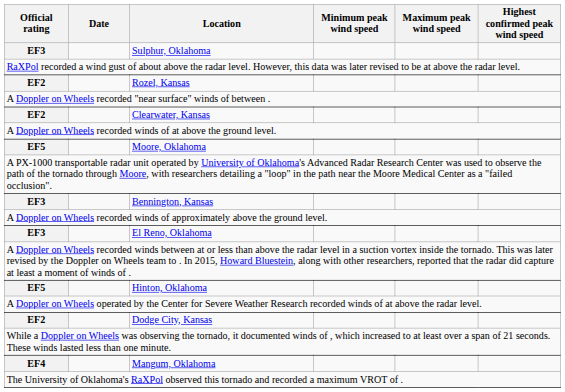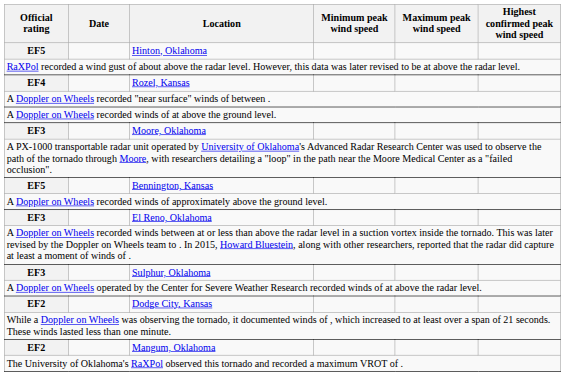rows swapped: (170, 288) <-> (171, 51)
(36, 83) EF2 -> (36, 83) EF4
- row: (171, 115)
(36, 147) EF5 -> (36, 131) EF3
(36, 201) EF3 -> (36, 185) EF5
(36, 363) EF4 -> (36, 347) EF2
